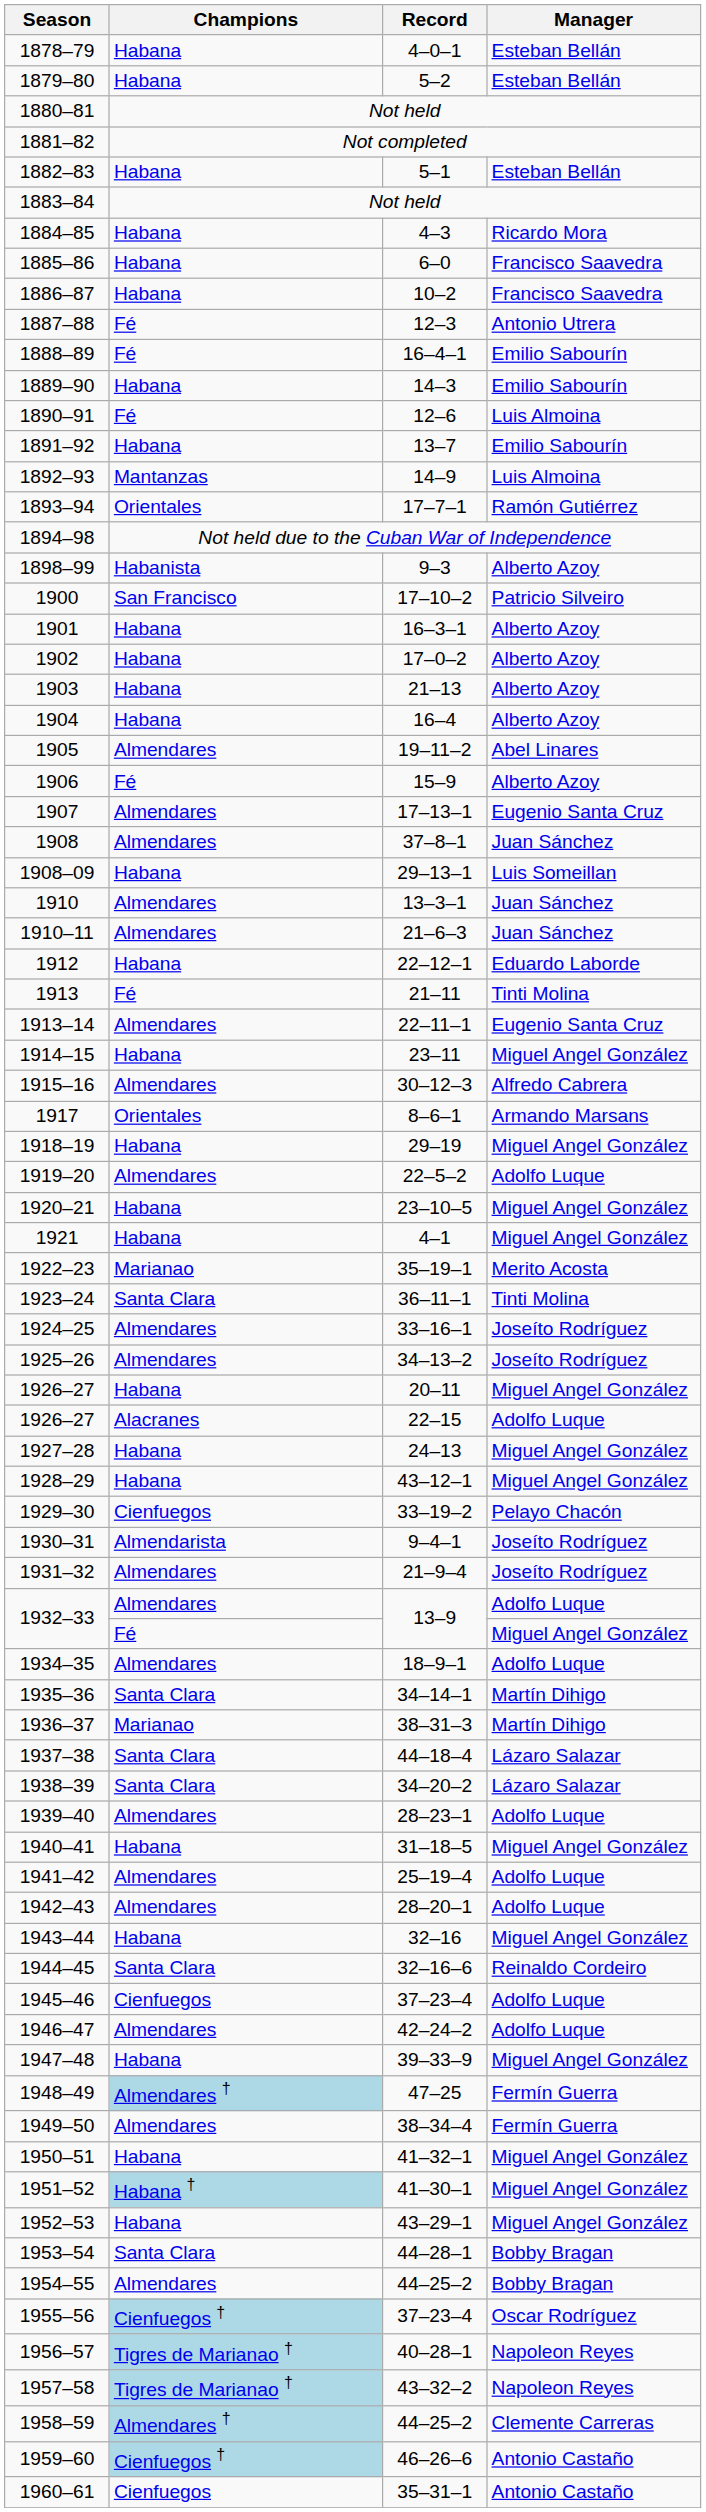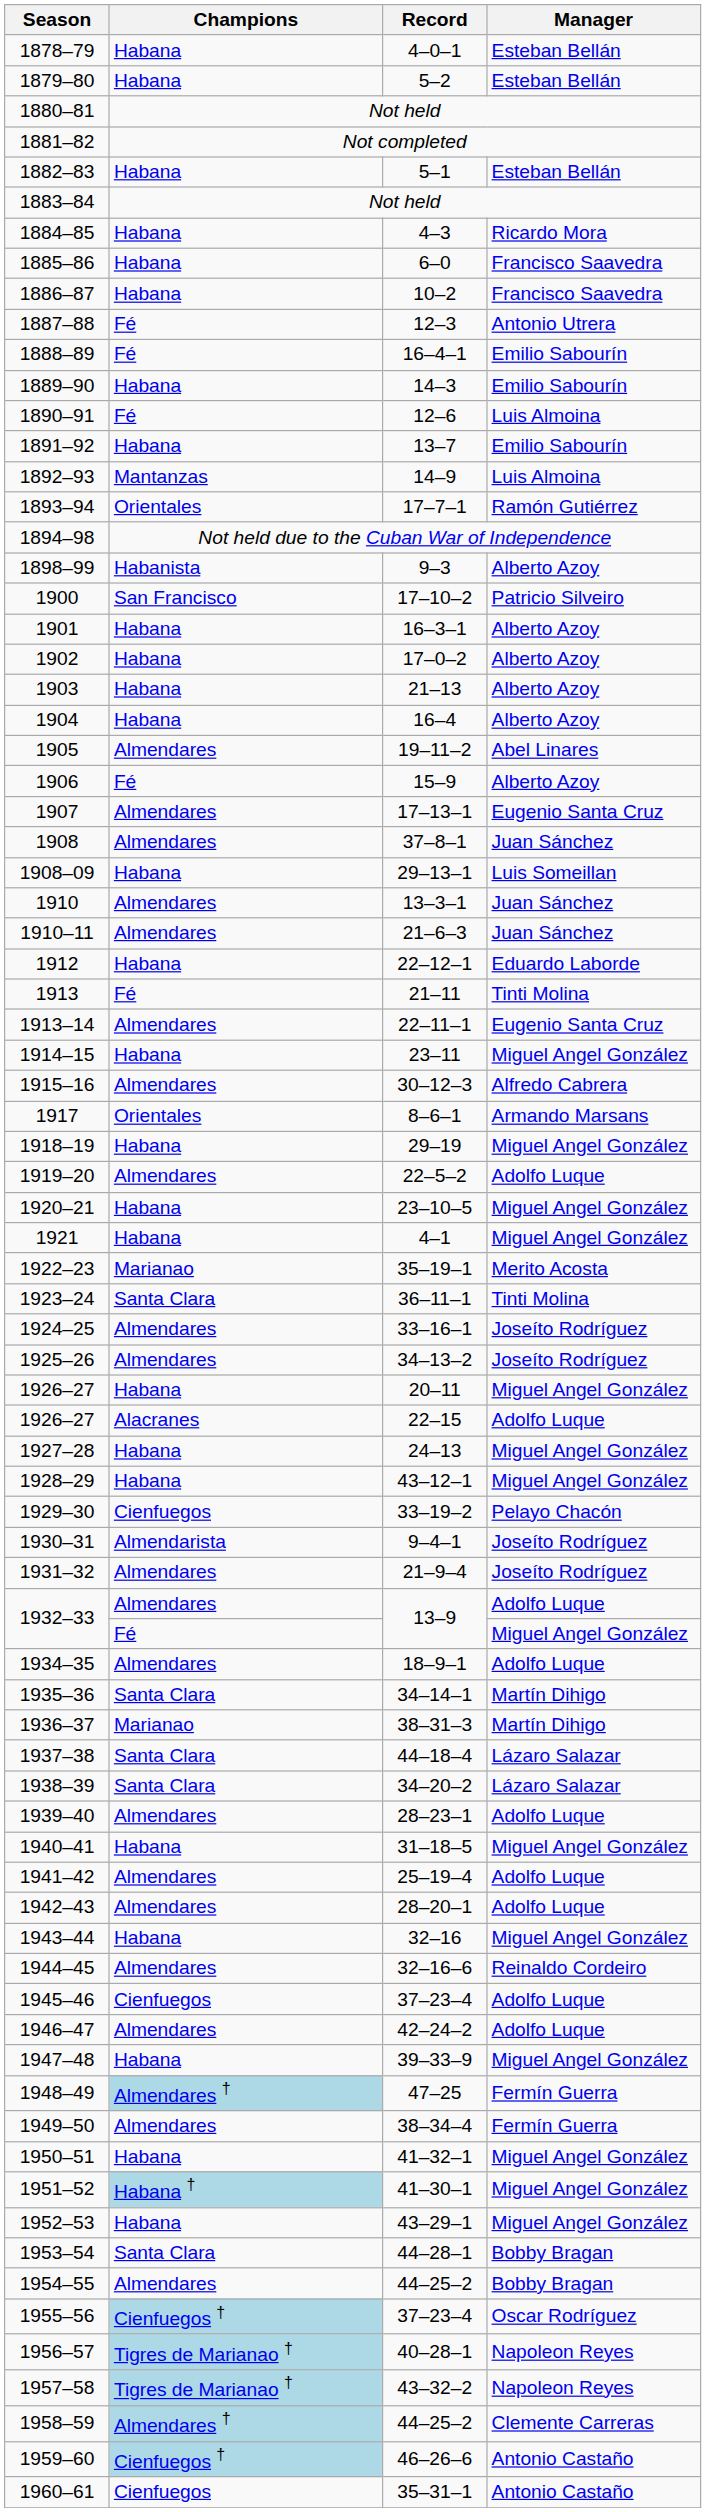(165, 1968) Santa Clara -> (165, 1968) Almendares
